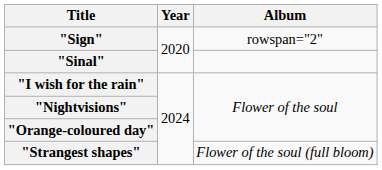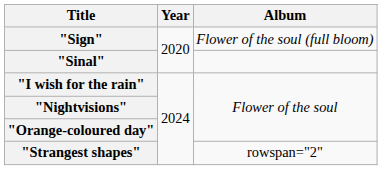(285, 38) rowspan="2" -> (285, 38) Flower of the soul (full bloom)
(285, 152) Flower of the soul (full bloom) -> (285, 152) rowspan="2"
